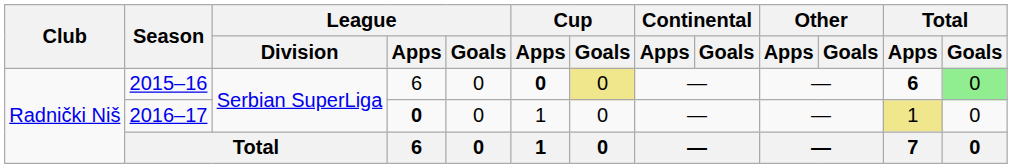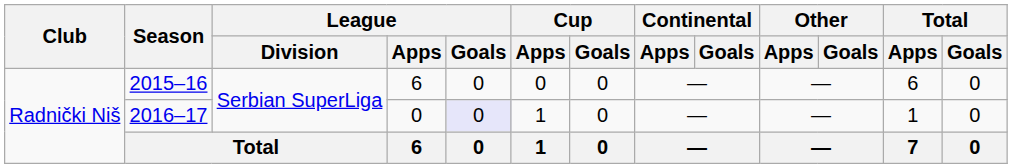(541, 83) bold -> (541, 83) normal
(603, 83) khaki background -> (603, 83) no background
(913, 83) bold -> (913, 83) normal
(975, 83) lightgreen background -> (975, 83) no background
(417, 115) bold -> (417, 115) normal
(479, 115) no background -> (479, 115) lavender background
(913, 115) khaki background -> (913, 115) no background
